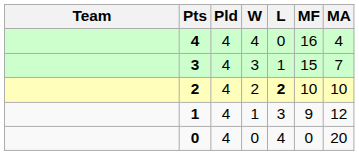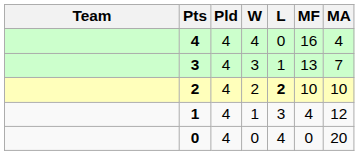(309, 65) 15 -> (309, 65) 13
(309, 114) 9 -> (309, 114) 4
